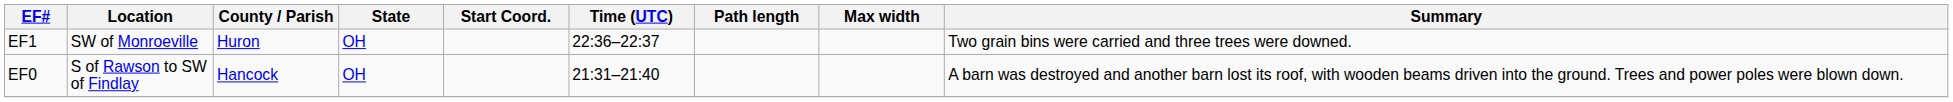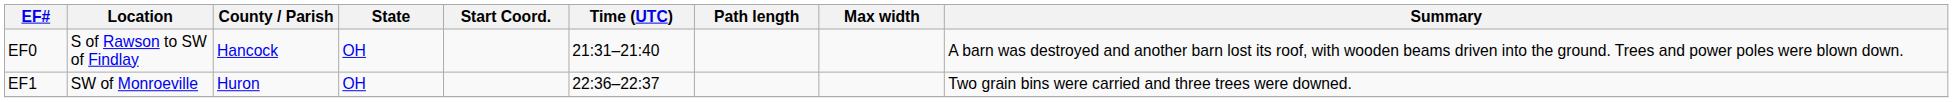rows swapped: (22, 75) <-> (22, 41)
